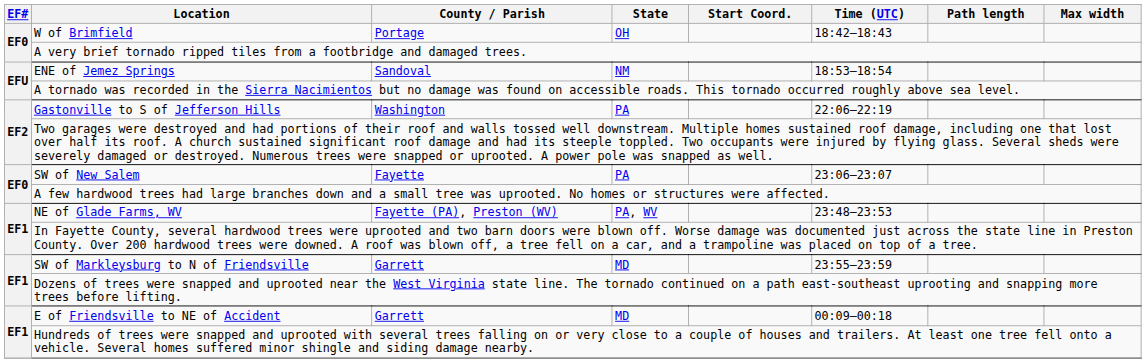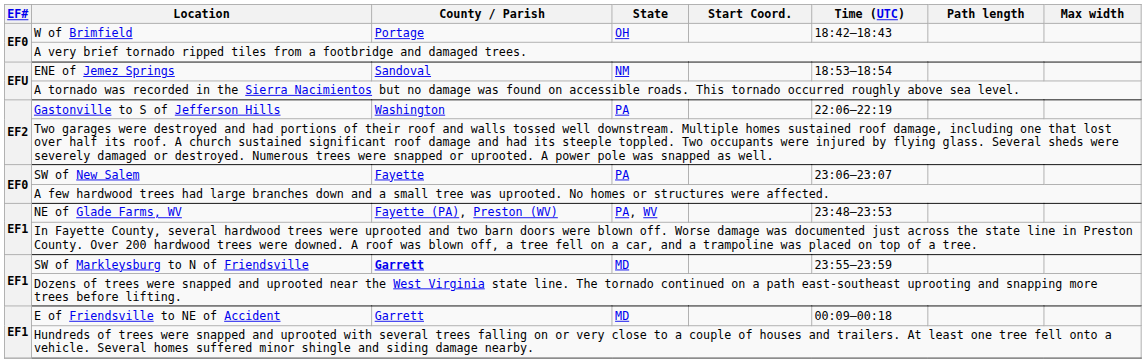(399, 264) normal -> (399, 264) bold
